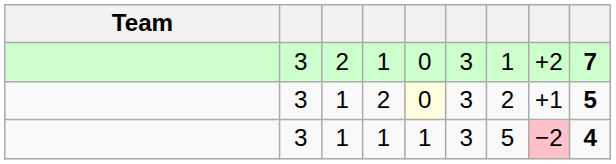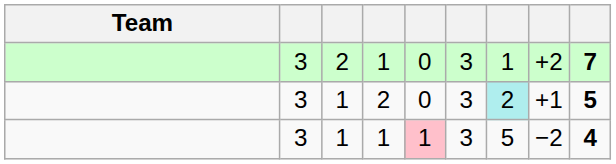(425, 100) lightyellow background -> (425, 100) no background
(507, 100) no background -> (507, 100) paleturquoise background
(425, 138) no background -> (425, 138) pink background
(549, 138) pink background -> (549, 138) no background
